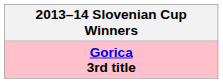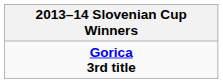(111, 59) pink background -> (111, 59) no background
